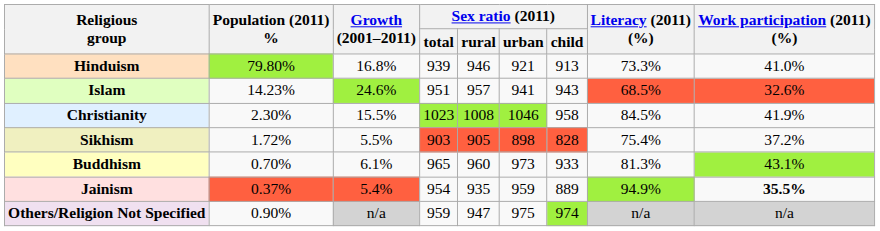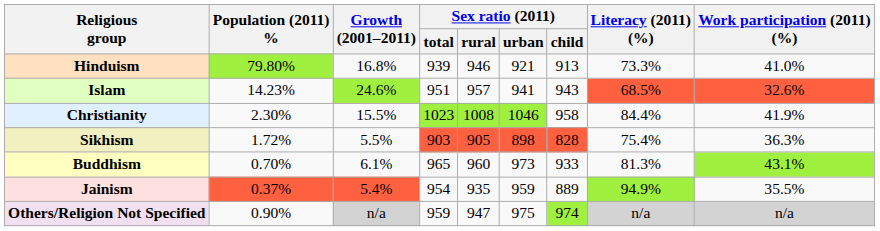(641, 115) 84.5% -> (641, 115) 84.4%
(784, 139) 37.2% -> (784, 139) 36.3%
(784, 189) bold -> (784, 189) normal
